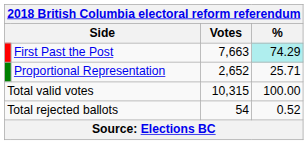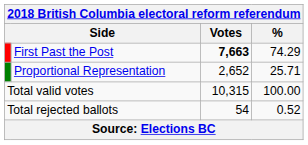(234, 52) normal -> (234, 52) bold
(285, 52) paleturquoise background -> (285, 52) no background
